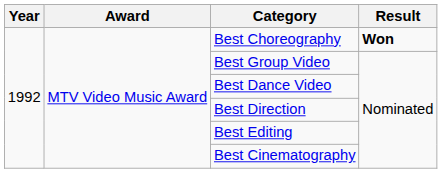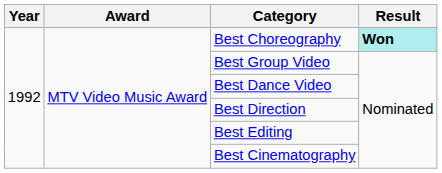(378, 39) no background -> (378, 39) paleturquoise background
